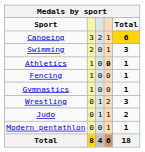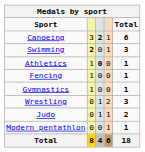(100, 37) normal -> (100, 37) bold
(126, 37) gold background -> (126, 37) no background
(92, 50) normal -> (92, 50) bold
(100, 63) normal -> (100, 63) bold
(108, 63) bold -> (108, 63) normal
